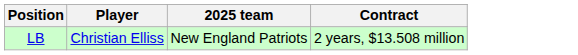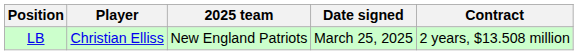+ column: (363, 15)
